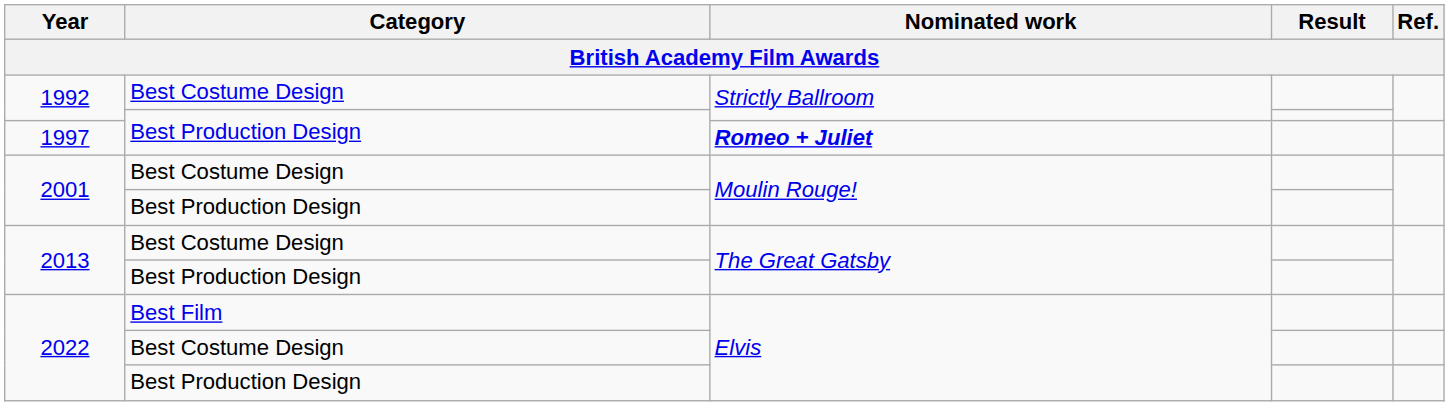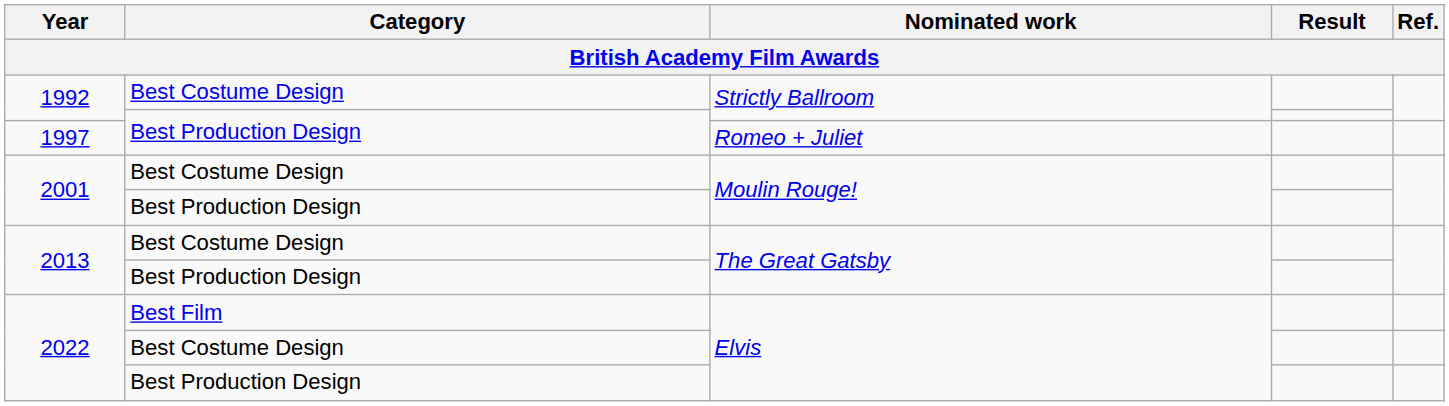(793, 137) bold -> (789, 137) normal
